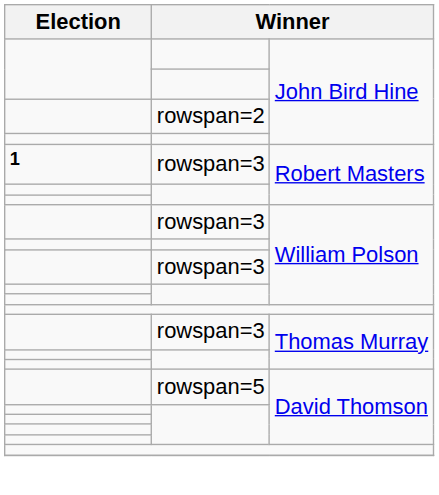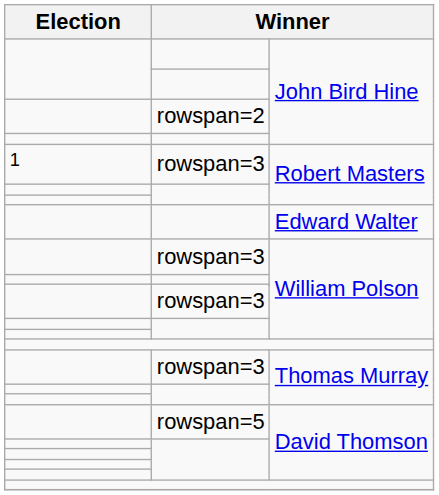(15, 163) bold -> (15, 159) normal
+ row: (211, 222)
